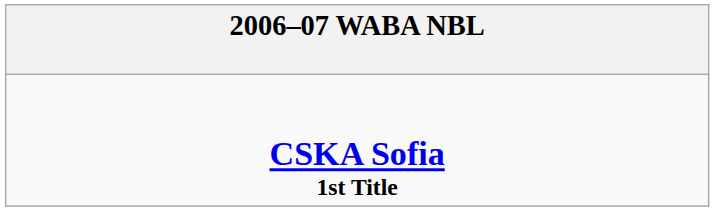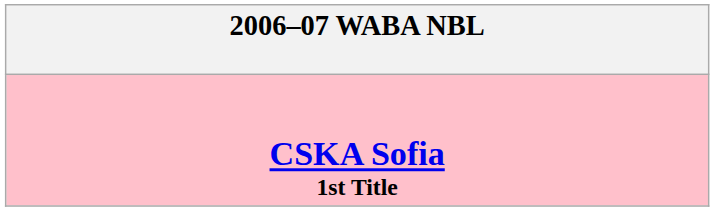(357, 166) no background -> (357, 166) pink background
